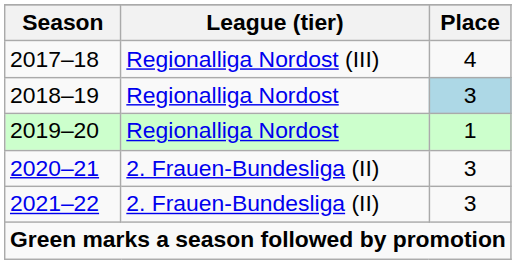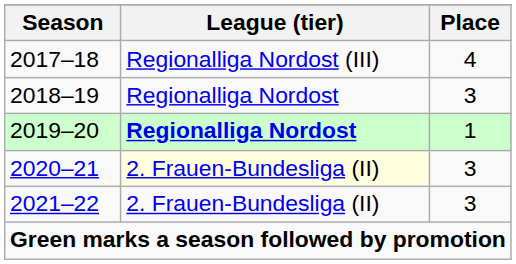(470, 95) lightblue background -> (470, 95) no background
(233, 131) normal -> (241, 131) bold
(253, 167) no background -> (253, 167) lightyellow background
